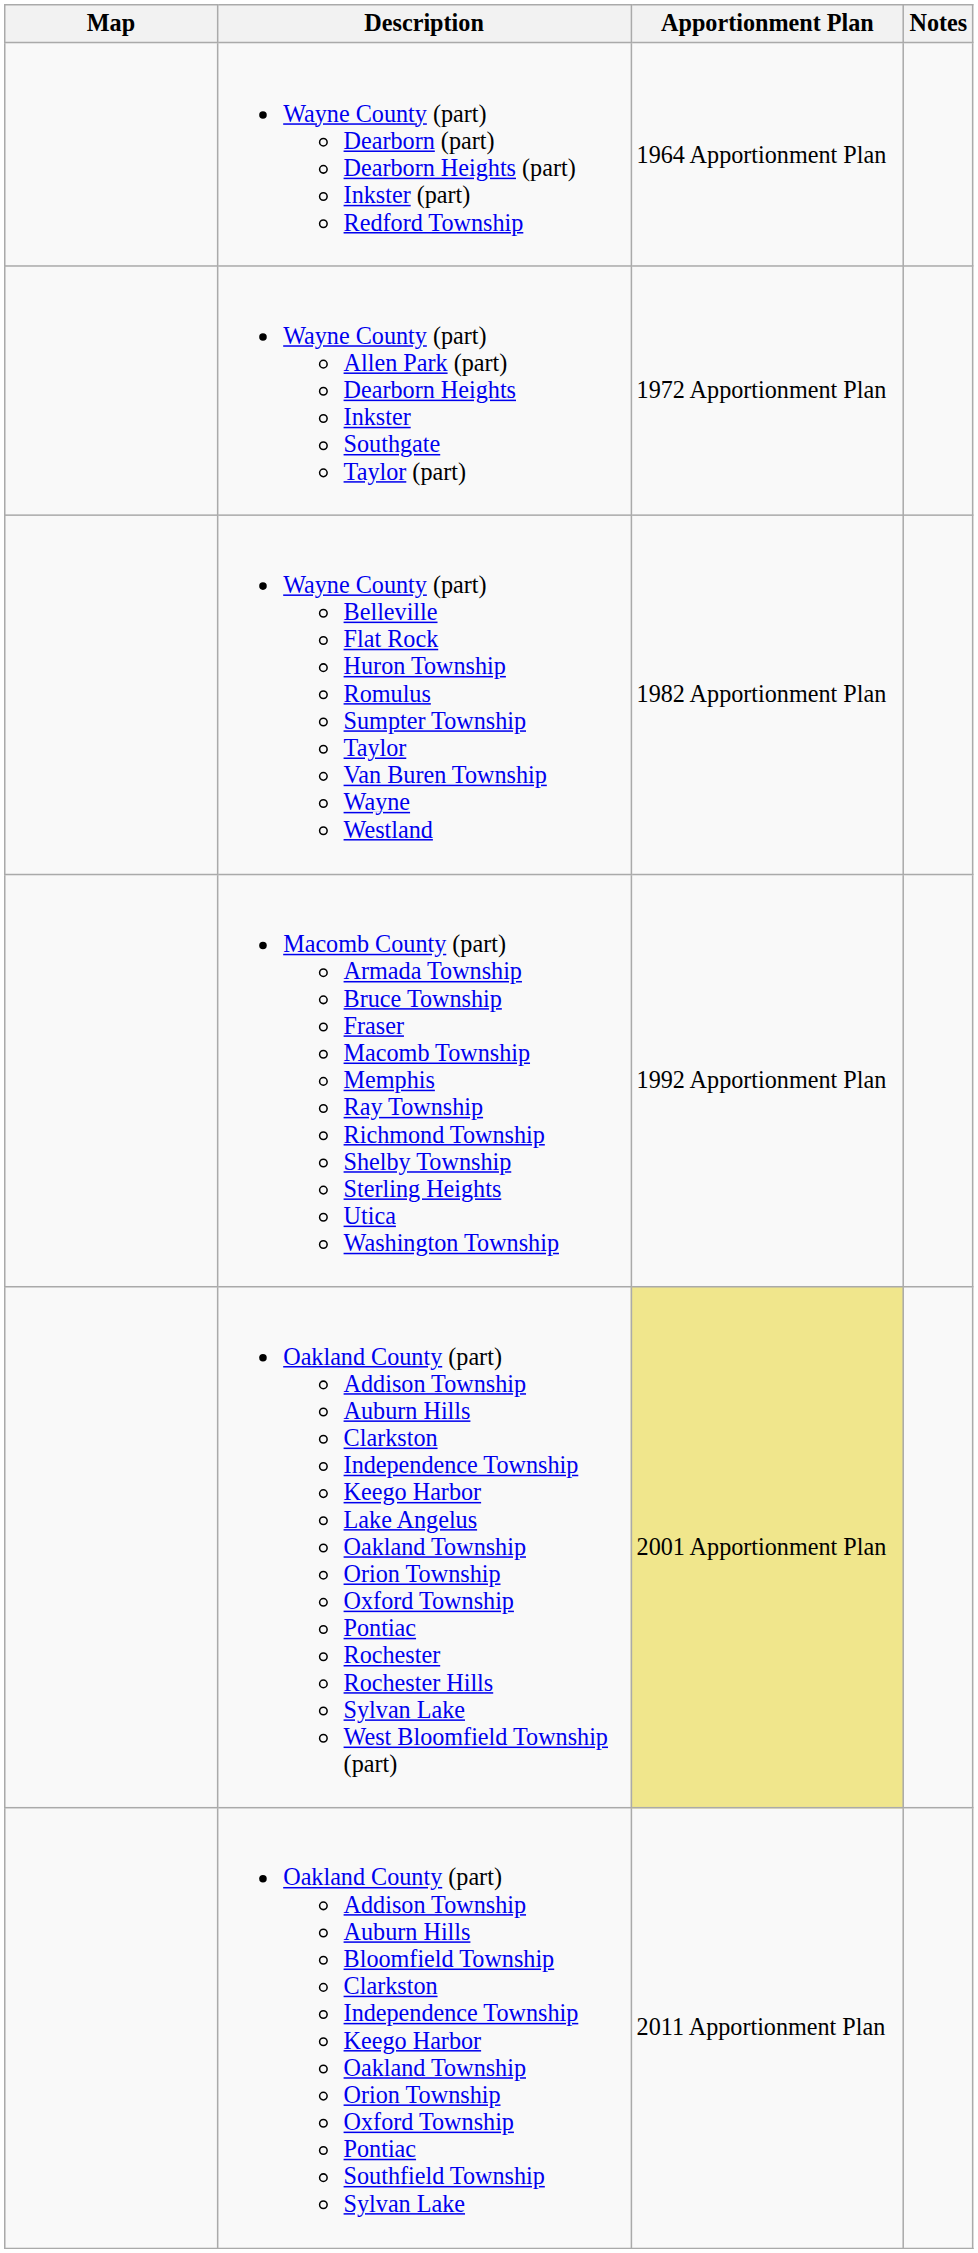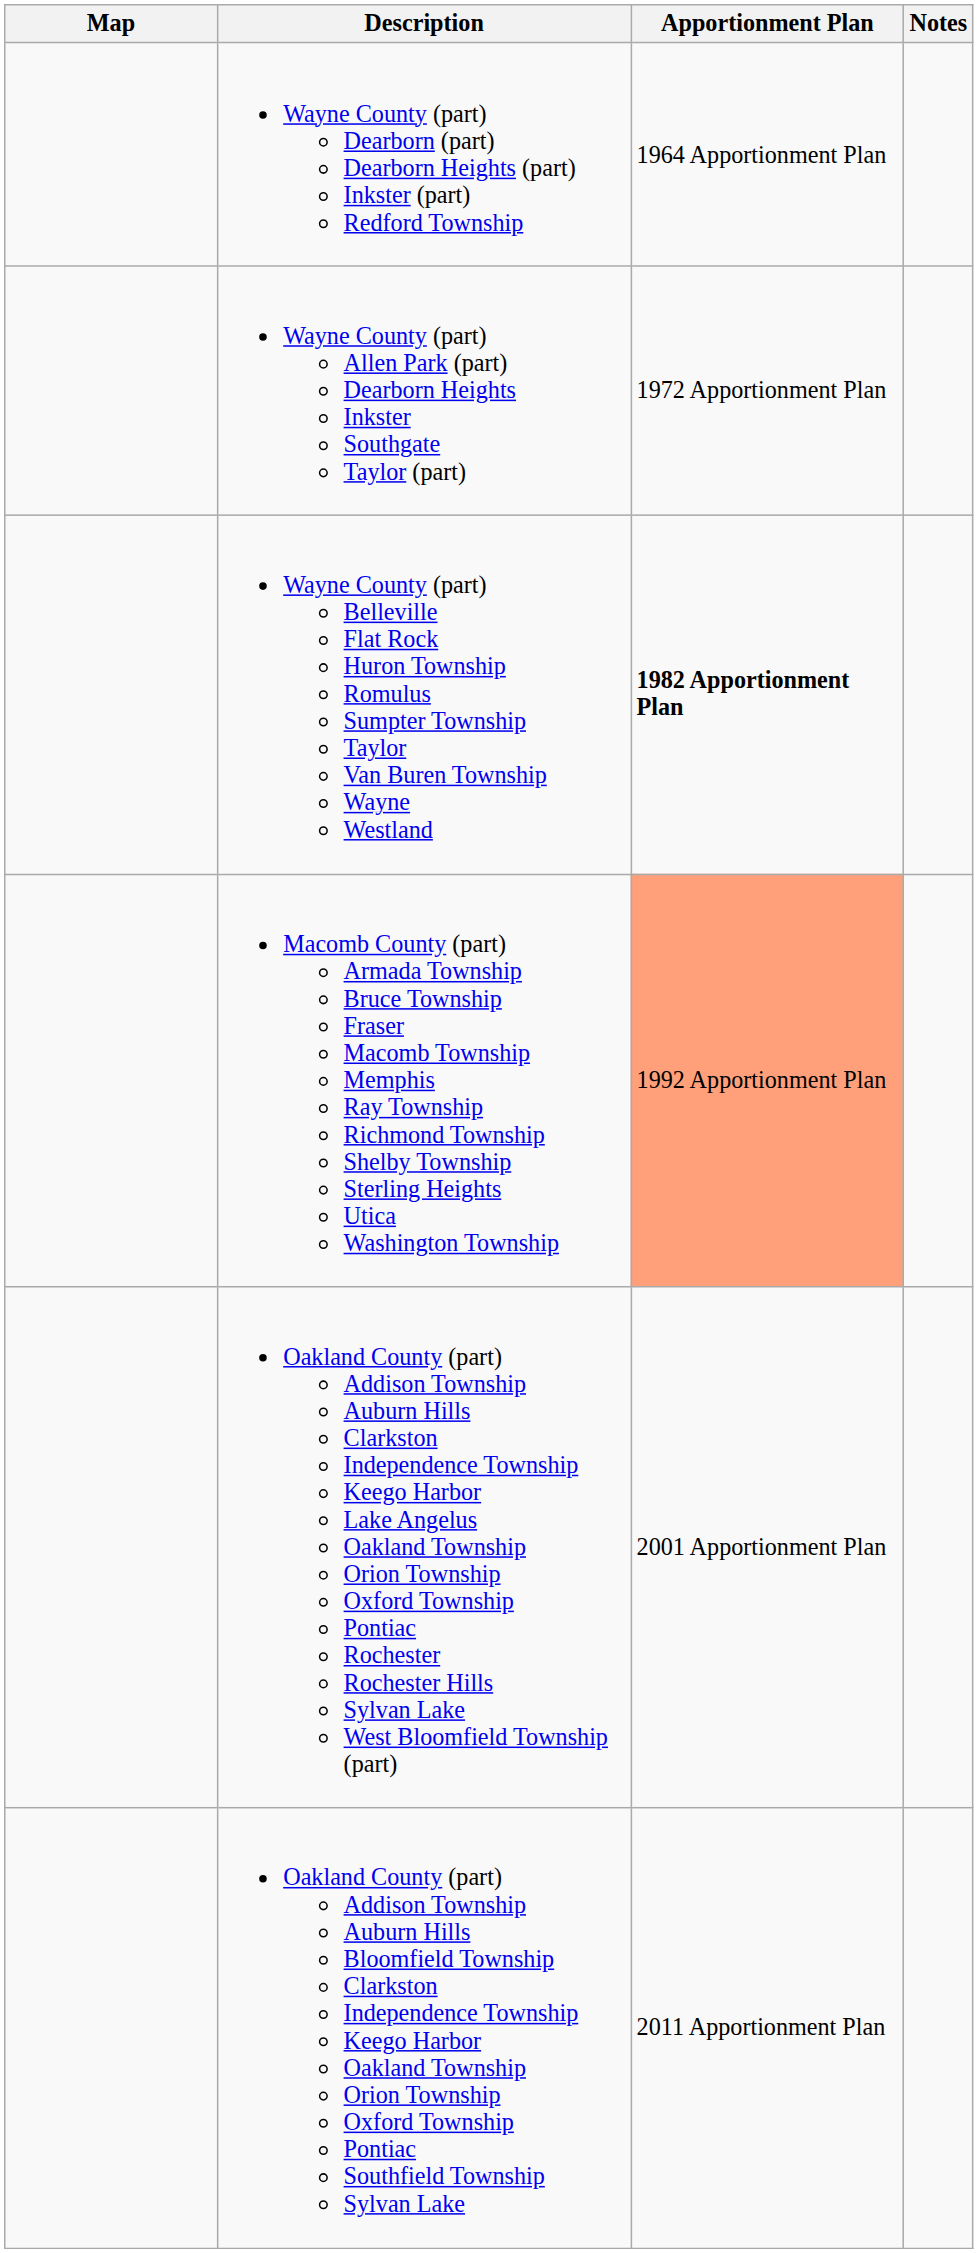(761, 694) normal -> (743, 694) bold
(761, 1079) no background -> (761, 1079) lightsalmon background
(761, 1547) khaki background -> (761, 1547) no background
